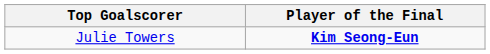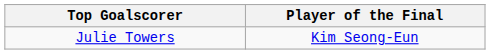(365, 38) bold -> (365, 38) normal
